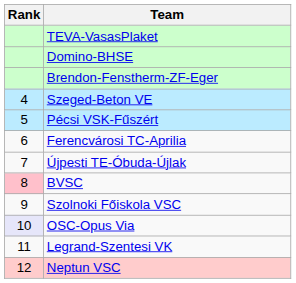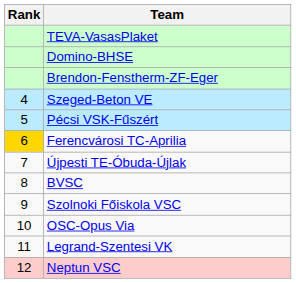(24, 141) no background -> (24, 141) gold background
(24, 183) pink background -> (24, 183) no background
(24, 225) lavender background -> (24, 225) no background
